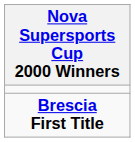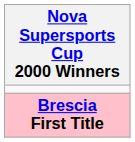(67, 115) no background -> (67, 115) pink background
